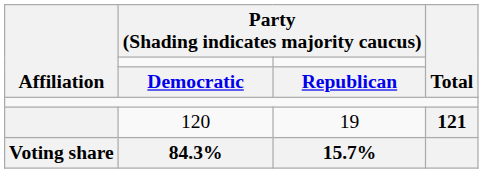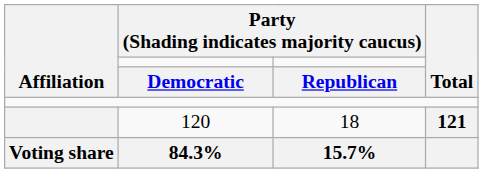(349, 121) 19 -> (349, 121) 18
